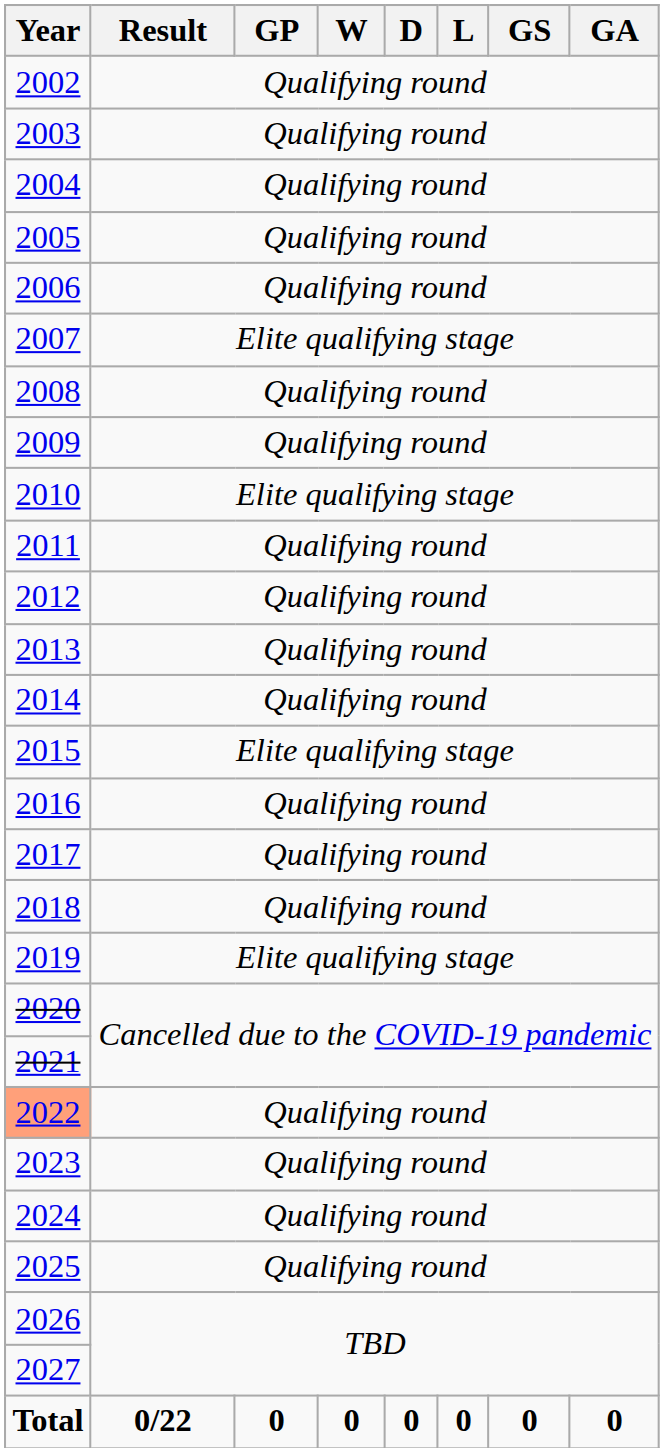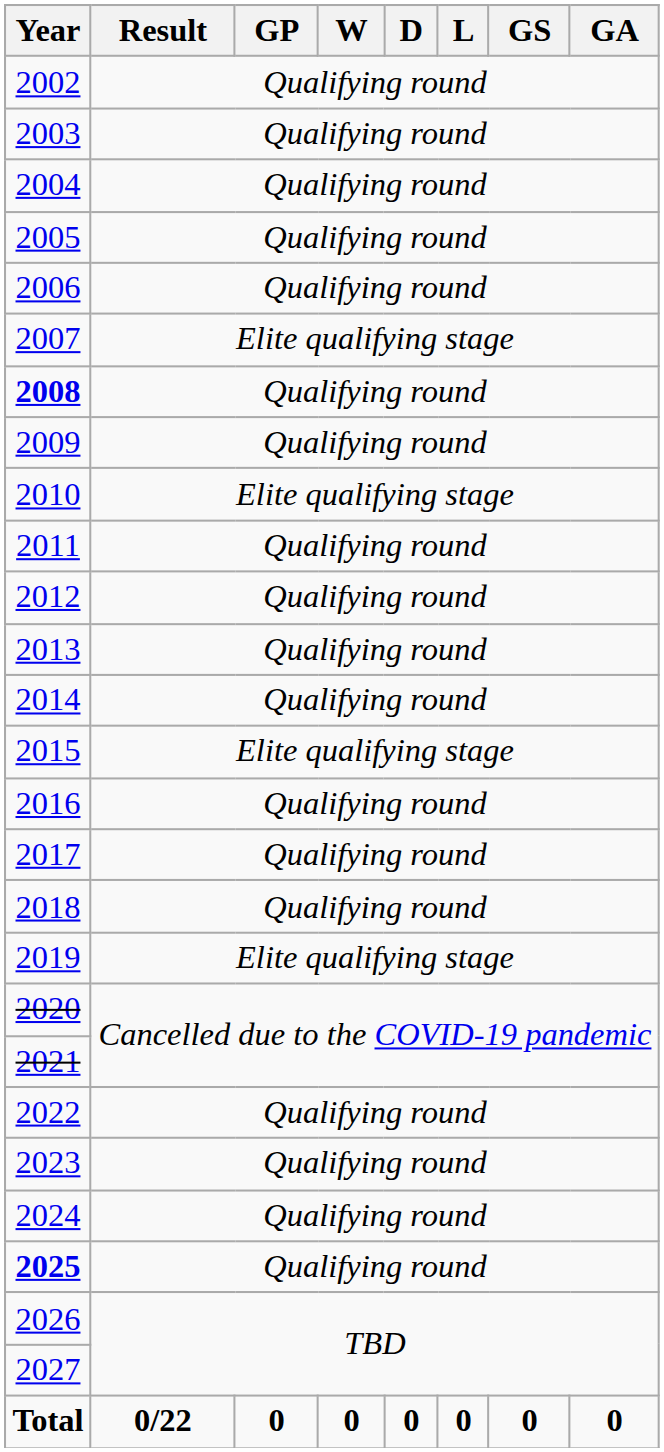(48, 390) normal -> (48, 390) bold
(48, 1111) lightsalmon background -> (48, 1111) no background
(48, 1266) normal -> (48, 1266) bold
